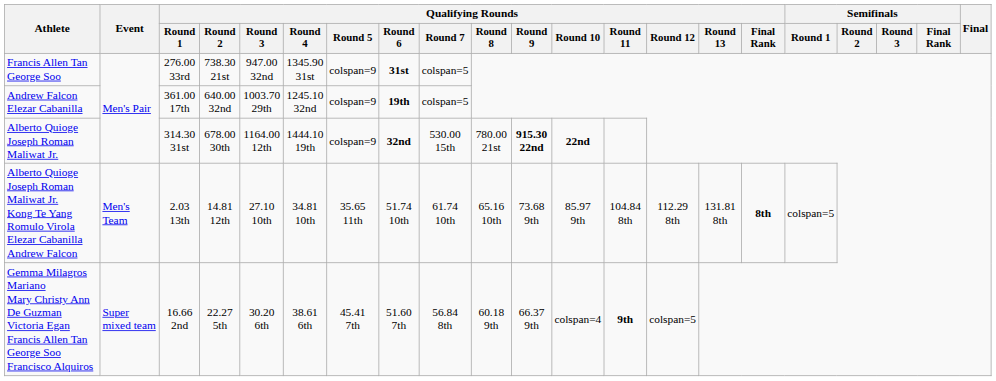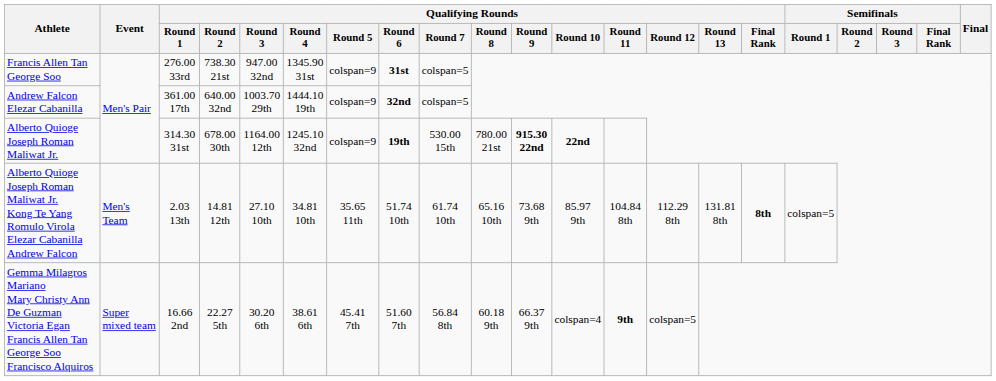(305, 102) 1245.10 32nd -> (305, 102) 1444.10 19th
(399, 102) 19th -> (399, 102) 32nd
(305, 141) 1444.10 19th -> (305, 141) 1245.10 32nd
(399, 141) 32nd -> (399, 141) 19th
